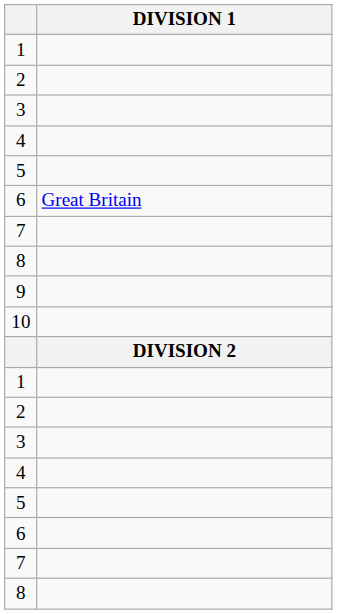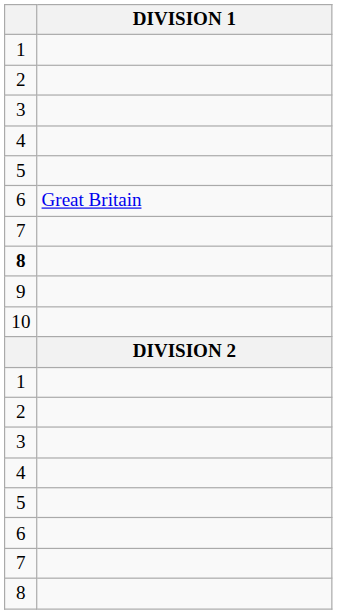(21, 261) normal -> (21, 261) bold
